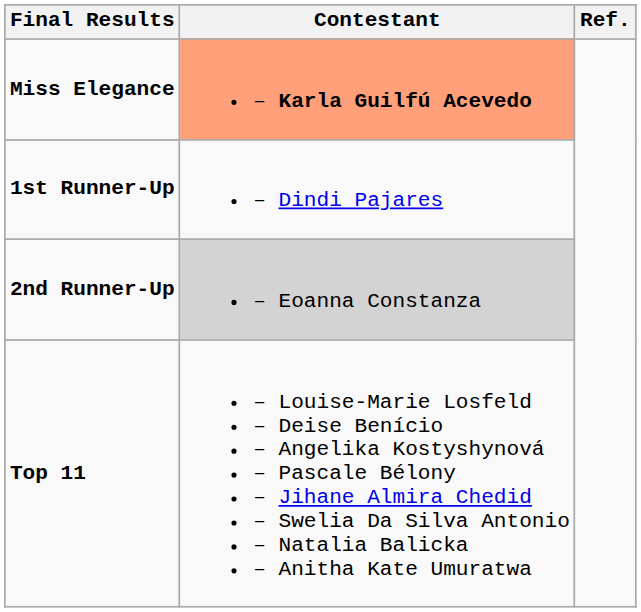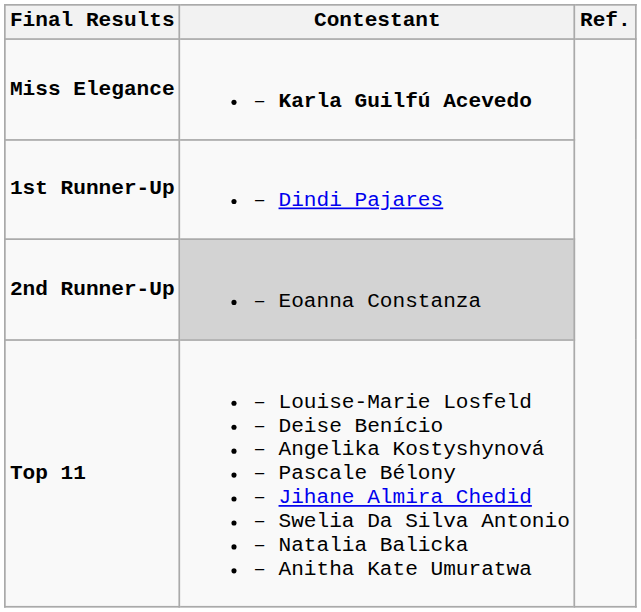(377, 101) lightsalmon background -> (377, 101) no background
